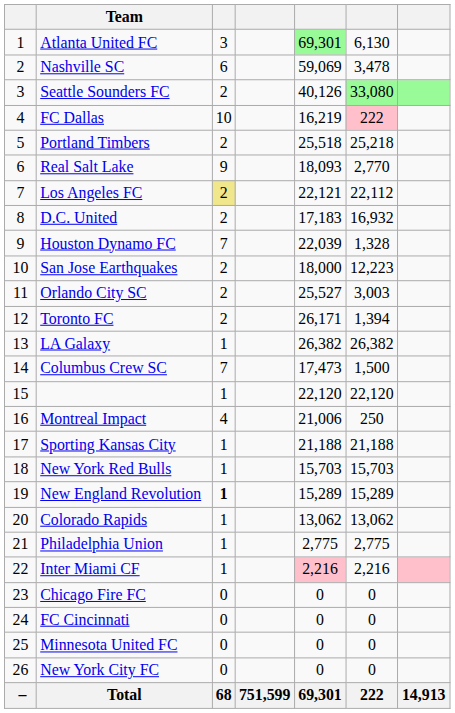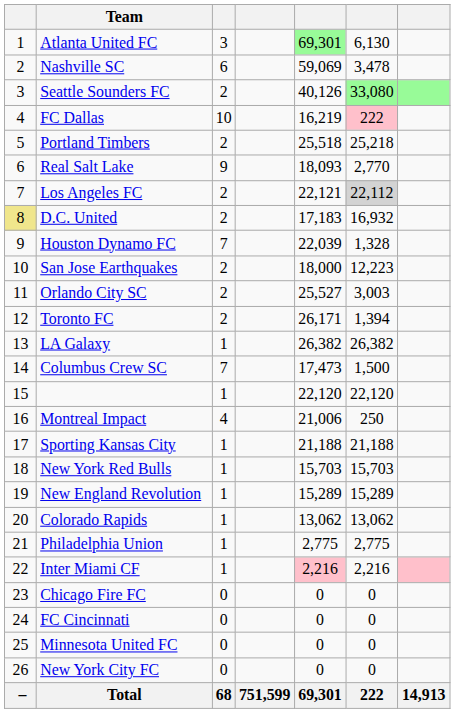(224, 192) khaki background -> (224, 192) no background
(372, 192) no background -> (372, 192) lightgrey background
(21, 218) no background -> (21, 218) khaki background
(224, 494) bold -> (224, 494) normal
